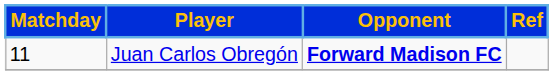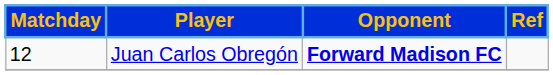(20, 53) 11 -> (21, 53) 12
